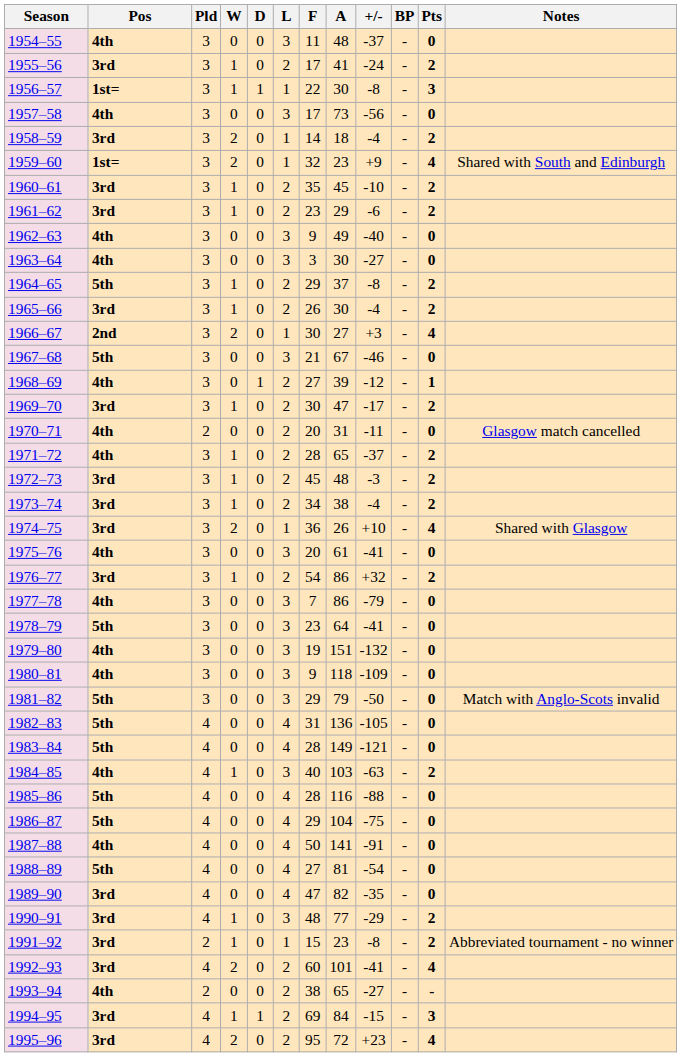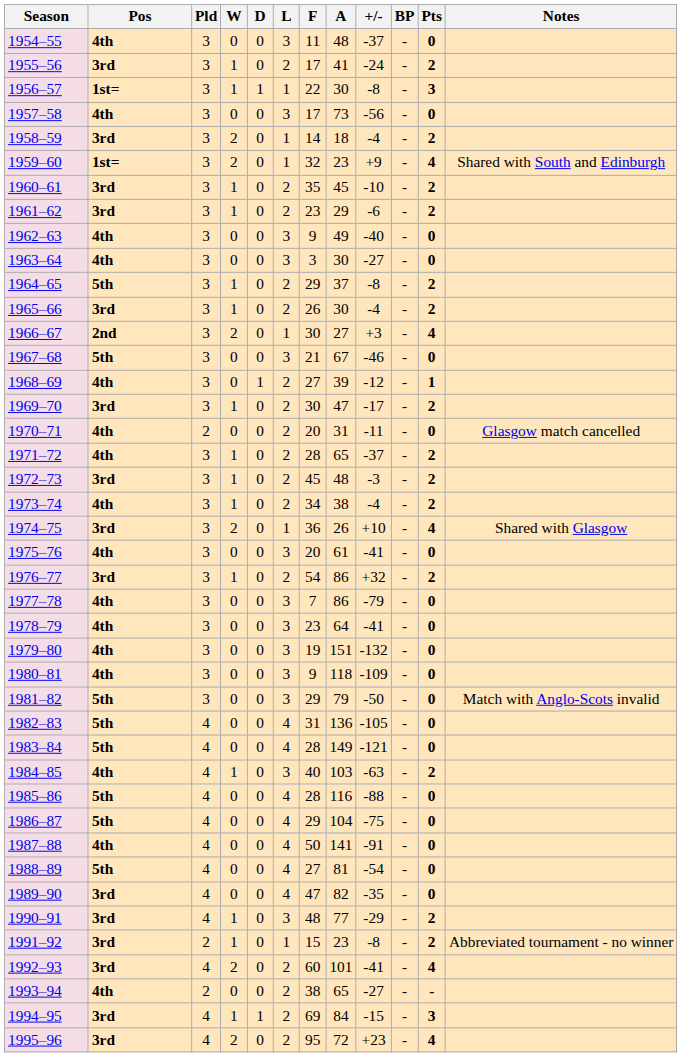(103, 503) 3rd -> (103, 503) 4th
(103, 625) 5th -> (103, 625) 4th
